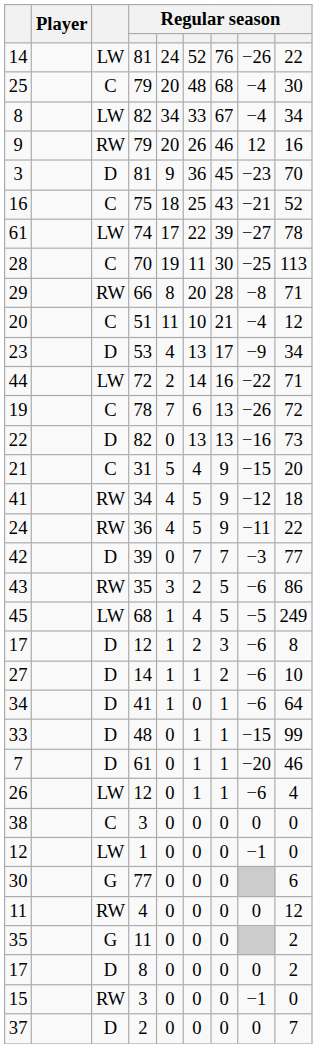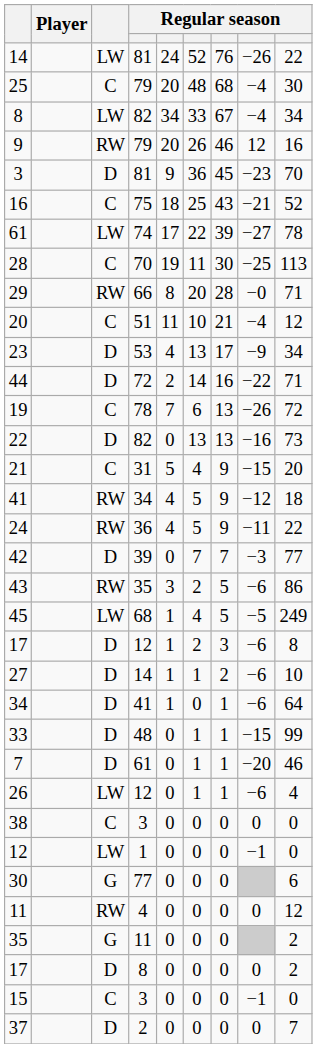(256, 292) −8 -> (256, 292) −0
(110, 380) LW -> (110, 380) D
(110, 999) RW -> (110, 999) C
